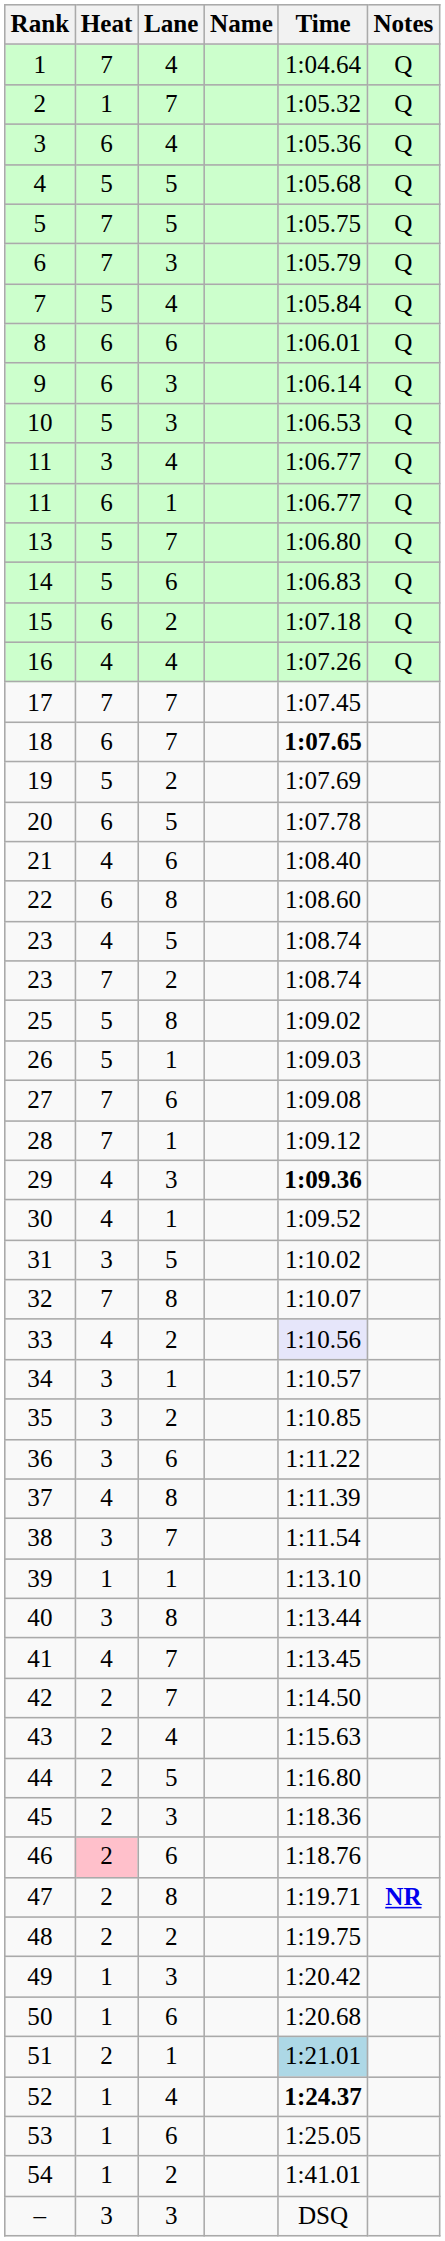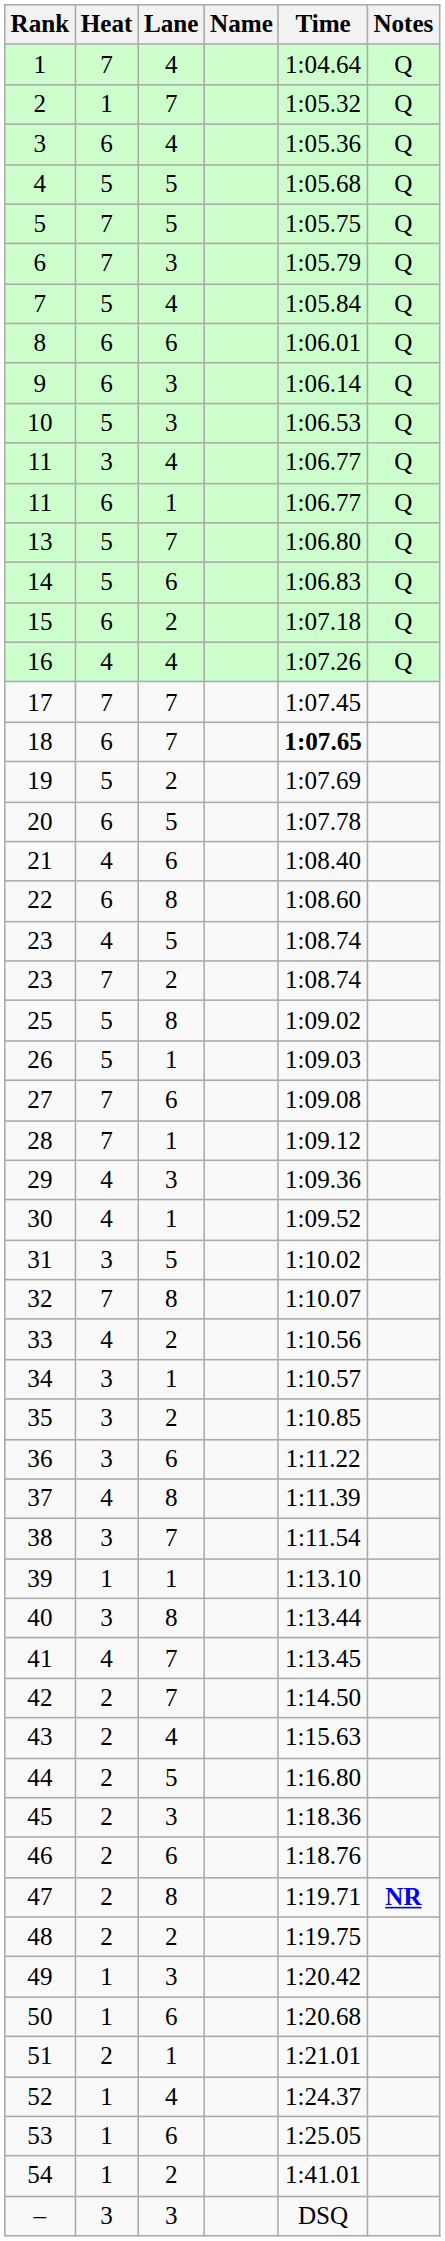(323, 1179) bold -> (323, 1179) normal
(323, 1339) lavender background -> (323, 1339) no background
(107, 1857) pink background -> (107, 1857) no background
(323, 2056) lightblue background -> (323, 2056) no background
(323, 2096) bold -> (323, 2096) normal
